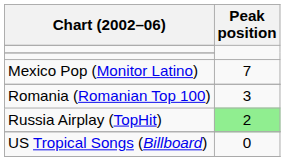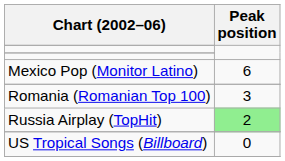(247, 71) 7 -> (247, 71) 6
